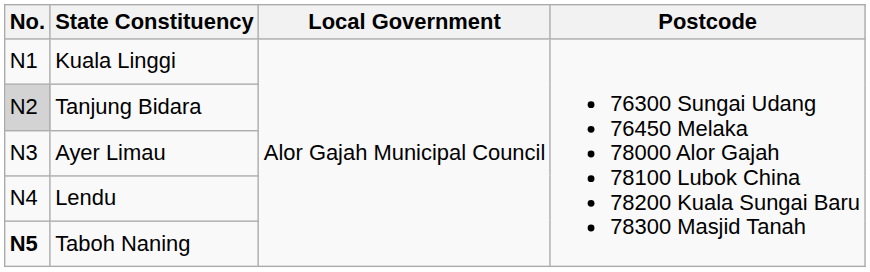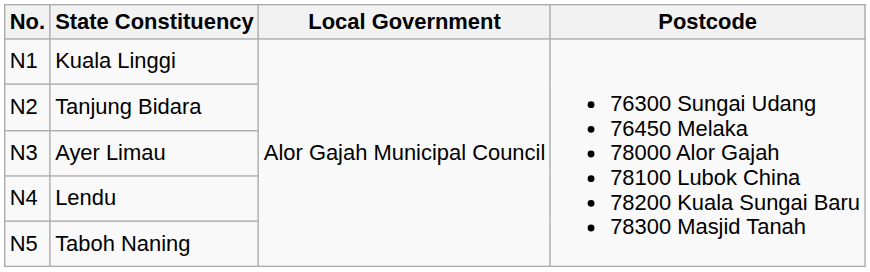(24, 107) lightgrey background -> (24, 107) no background
(24, 243) bold -> (24, 243) normal
